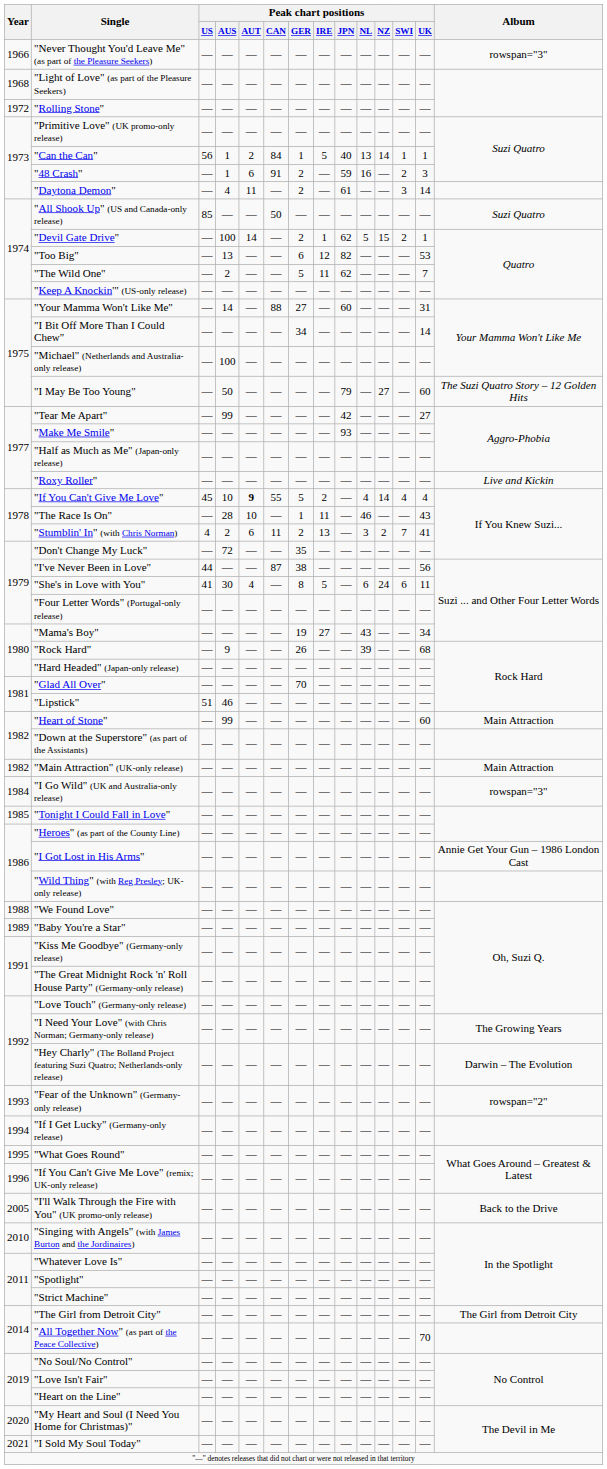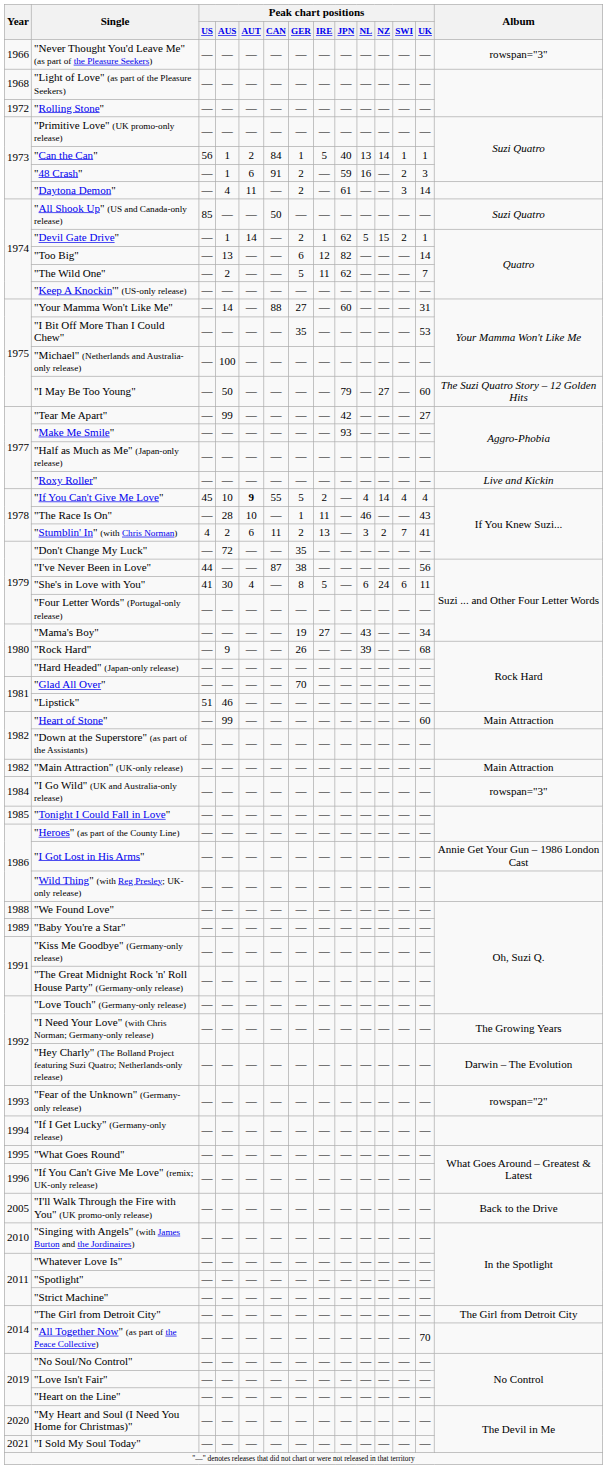(227, 238) 100 -> (227, 238) 1
(425, 255) 53 -> (425, 255) 14
(301, 331) 34 -> (301, 331) 35
(425, 331) 14 -> (425, 331) 53
